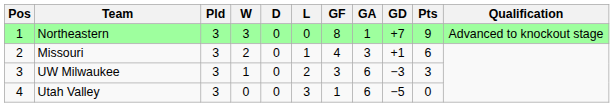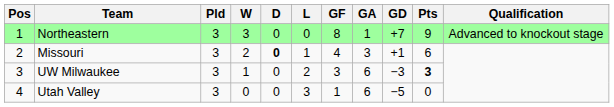(276, 53) normal -> (276, 53) bold
(428, 72) normal -> (428, 72) bold
